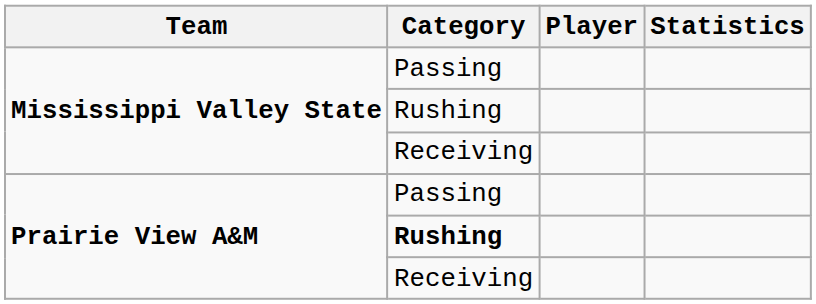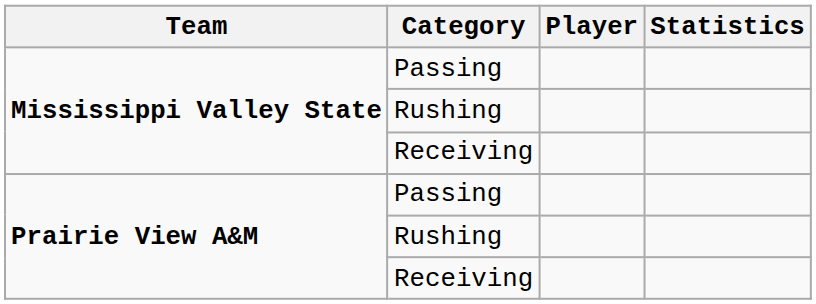(448, 236) bold -> (448, 236) normal
